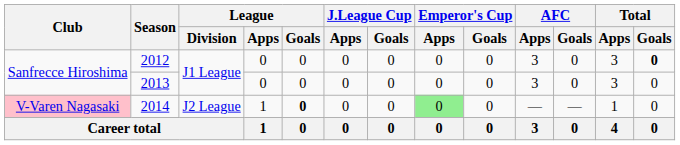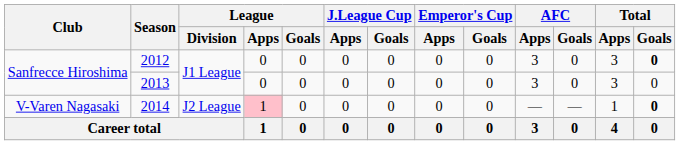(68, 106) pink background -> (68, 106) no background
(263, 106) no background -> (263, 106) pink background
(303, 106) bold -> (303, 106) normal
(439, 106) lightgreen background -> (439, 106) no background
(654, 106) normal -> (654, 106) bold
